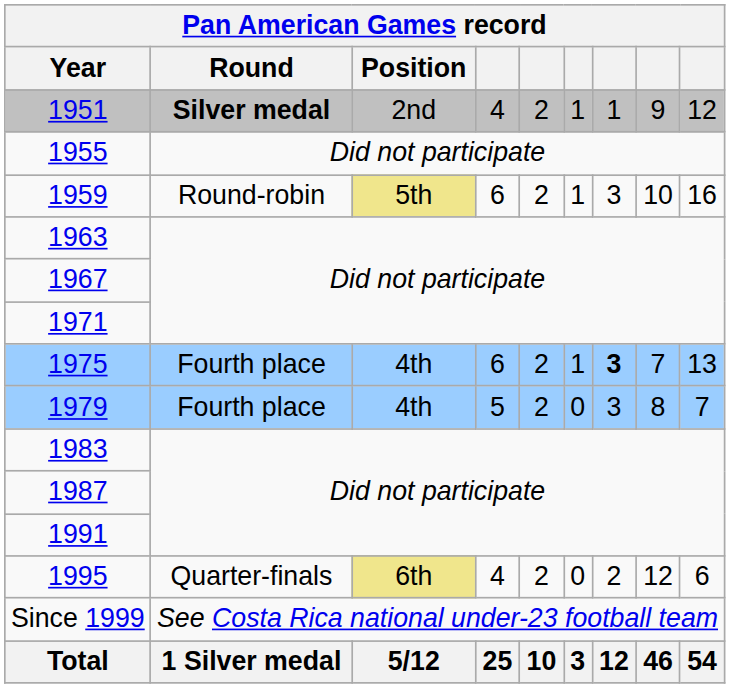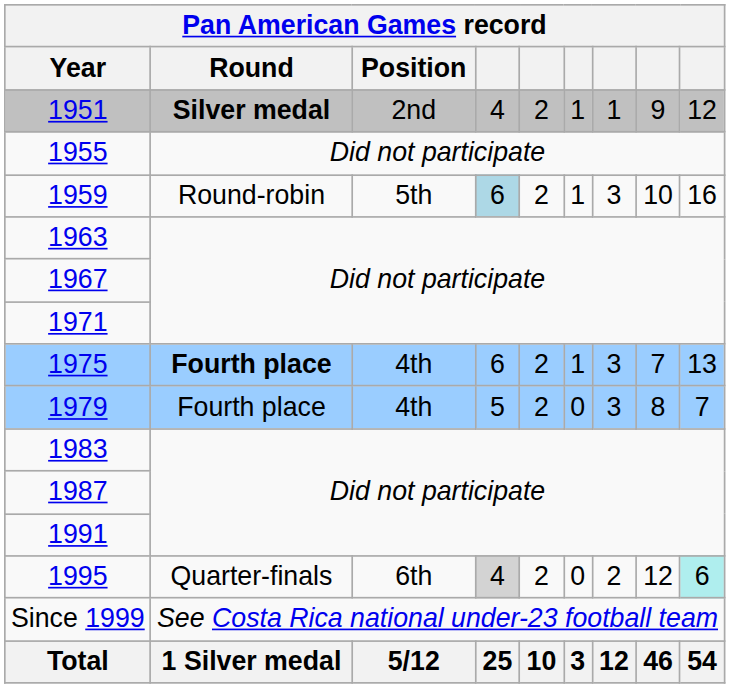(414, 195) khaki background -> (414, 195) no background
(497, 195) no background -> (497, 195) lightblue background
(251, 364) normal -> (251, 364) bold
(614, 364) bold -> (614, 364) normal
(414, 576) khaki background -> (414, 576) no background
(497, 576) no background -> (497, 576) lightgrey background
(702, 576) no background -> (702, 576) paleturquoise background
